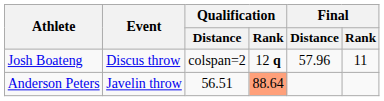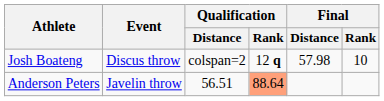(315, 61) 57.96 -> (315, 61) 57.98
(361, 61) 11 -> (361, 61) 10
